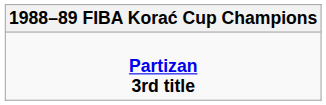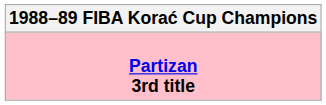(163, 76) no background -> (163, 76) pink background
